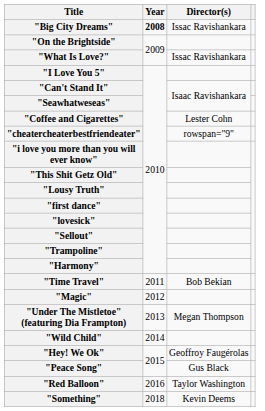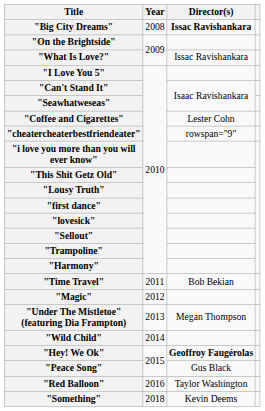(155, 27) bold -> (155, 27) normal
(209, 27) normal -> (211, 27) bold
(209, 353) normal -> (211, 353) bold
